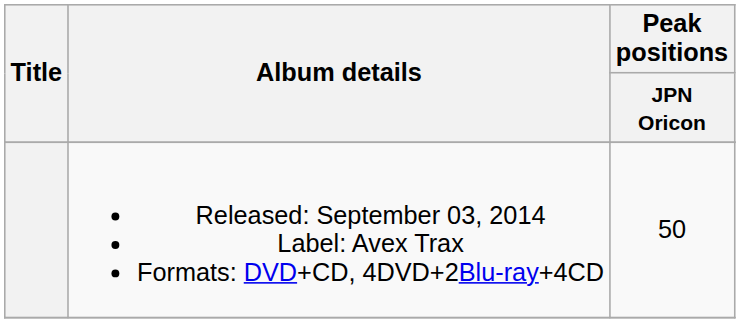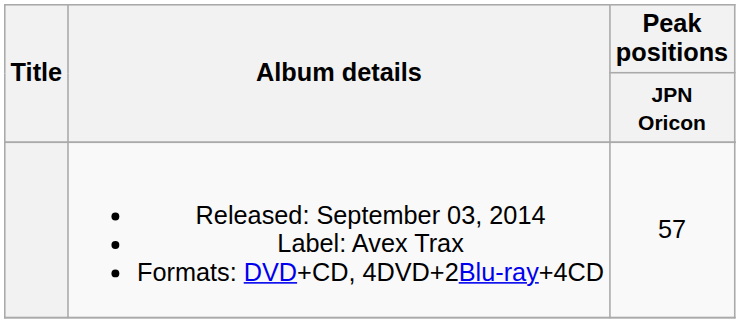(672, 229) 50 -> (672, 229) 57
